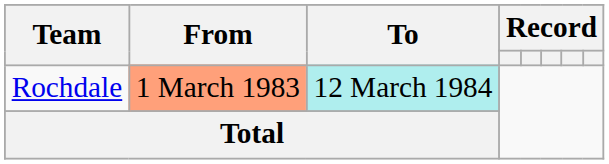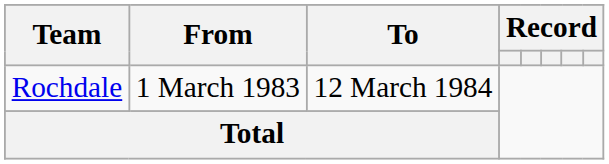(218, 87) lightsalmon background -> (218, 87) no background
(403, 87) paleturquoise background -> (403, 87) no background
